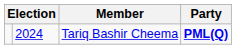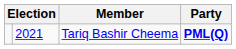(29, 34) 2024 -> (29, 34) 2021
